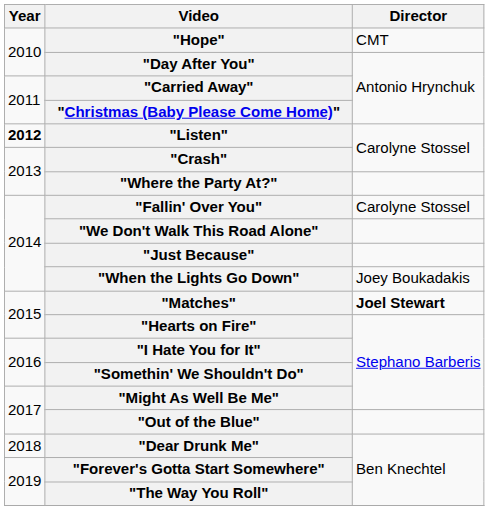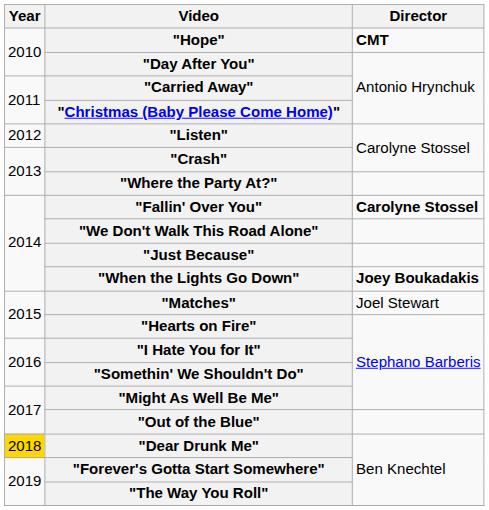(372, 40) normal -> (372, 40) bold
(25, 135) bold -> (25, 135) normal
(413, 207) normal -> (417, 207) bold
(413, 278) normal -> (418, 278) bold
(400, 302) bold -> (397, 302) normal
(25, 445) no background -> (25, 445) gold background
